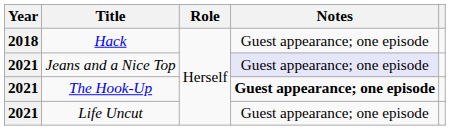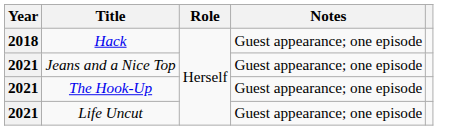(335, 64) lavender background -> (328, 64) no background
(335, 88) bold -> (328, 88) normal
